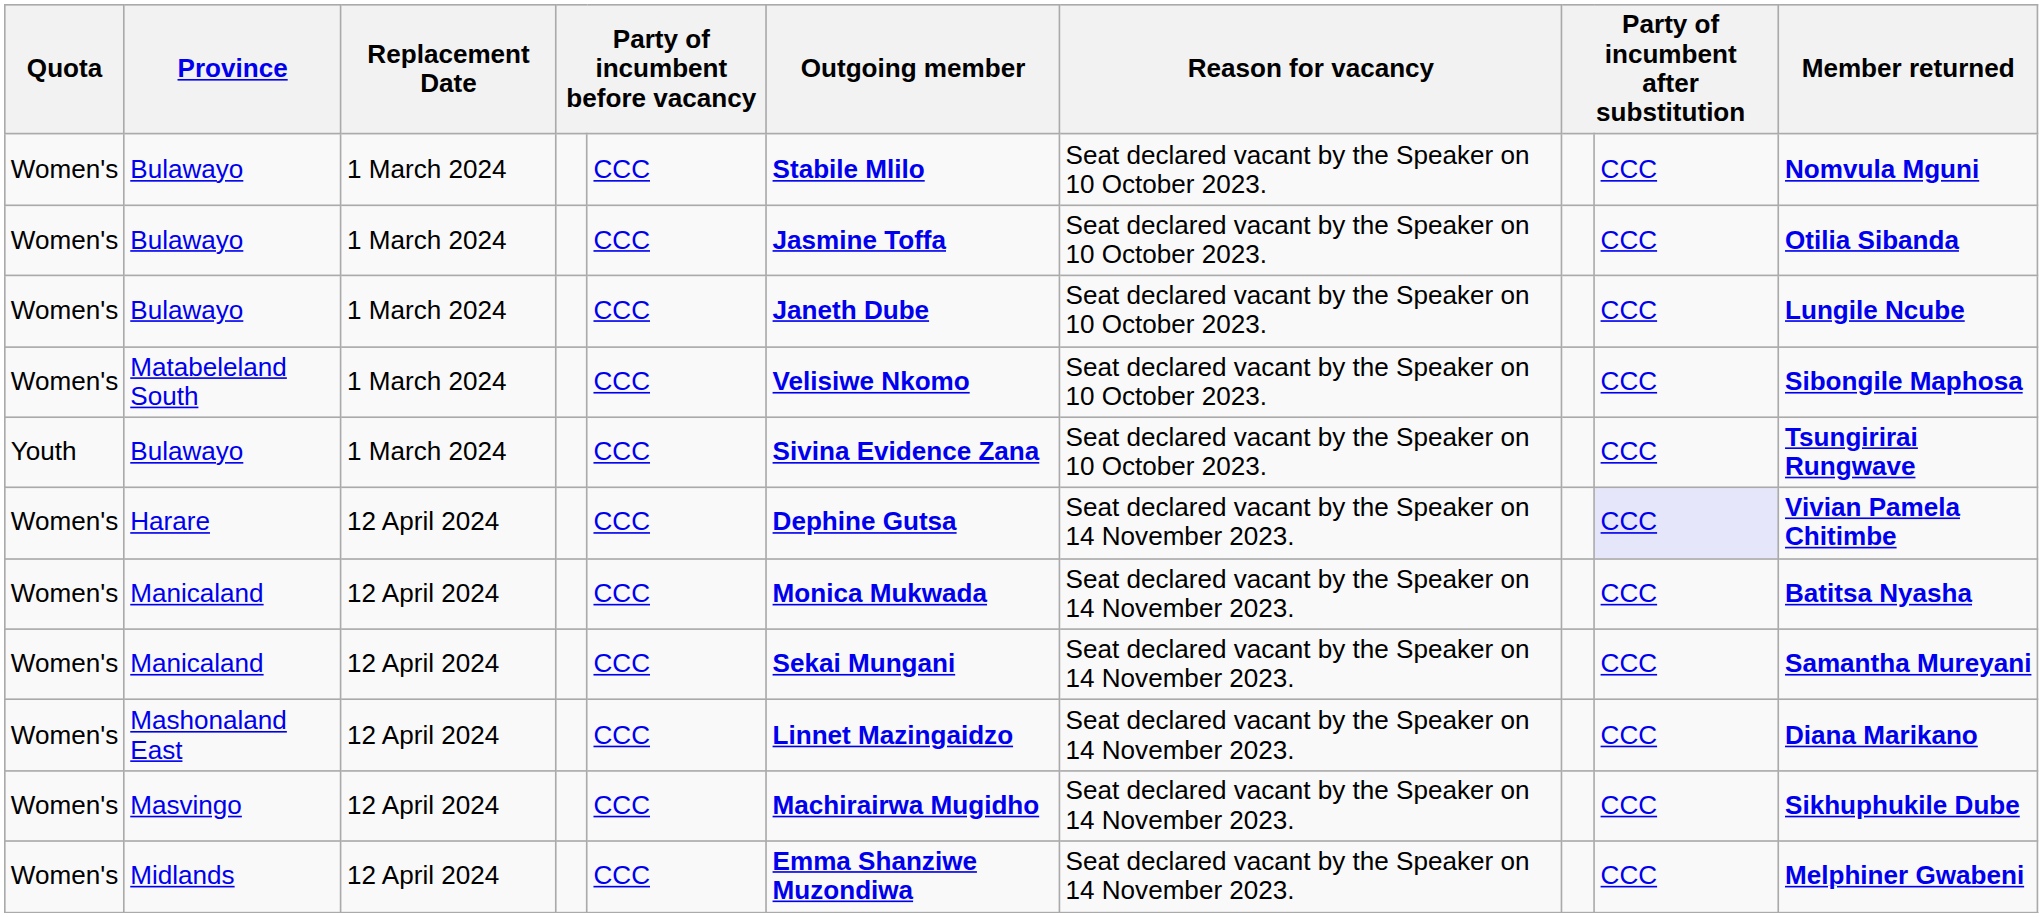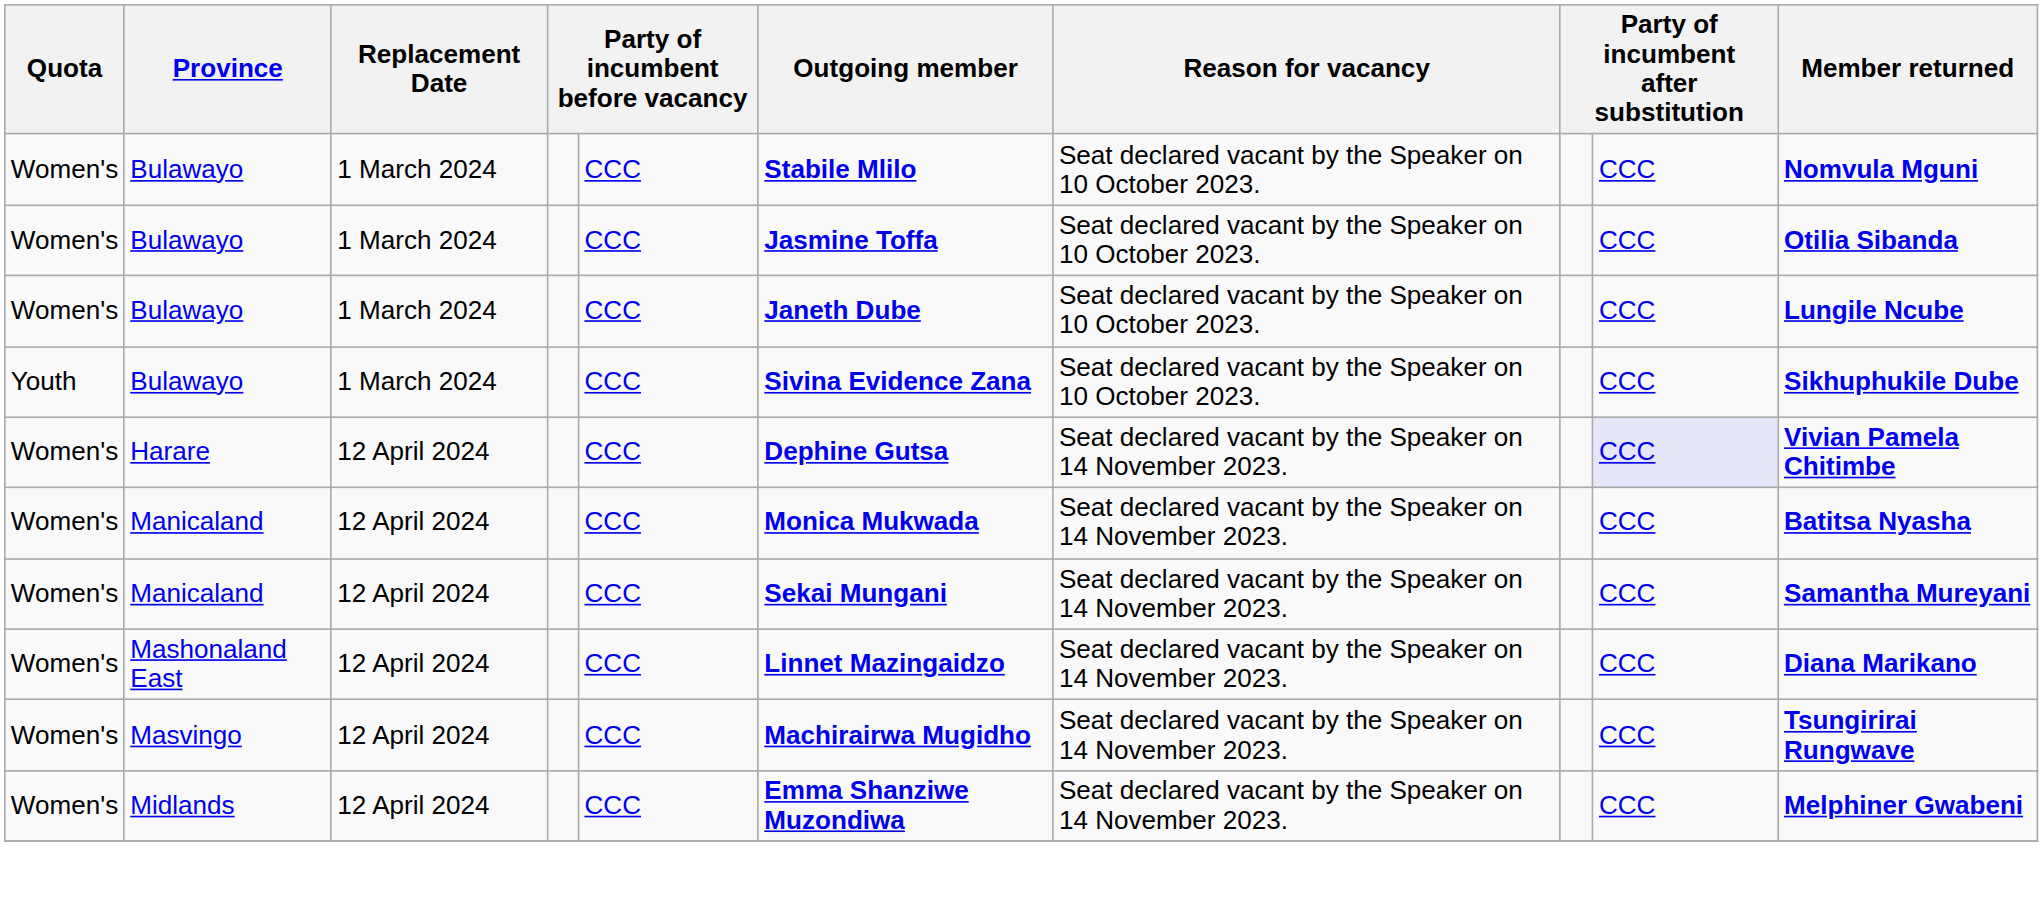- row: (65, 381)
(1851, 452) Tsungirirai Rungwave -> (1901, 381) Sikhuphukile Dube
(1902, 805) Sikhuphukile Dube -> (1850, 734) Tsungirirai Rungwave
